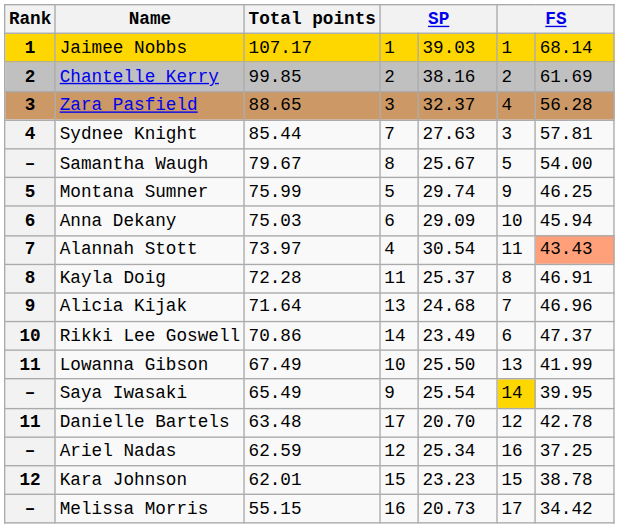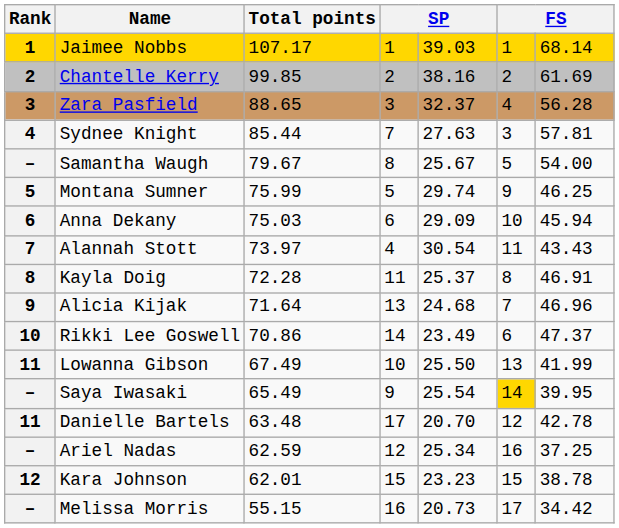(566, 250) lightsalmon background -> (566, 250) no background
